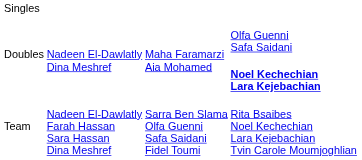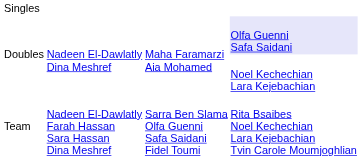(261, 41) no background -> (261, 41) lavender background
(276, 81) bold -> (273, 81) normal
